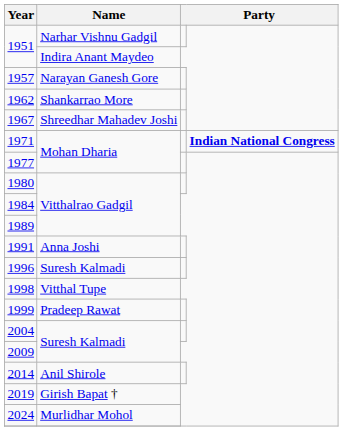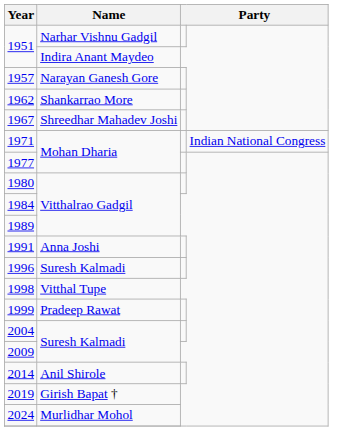(262, 141) bold -> (257, 141) normal
